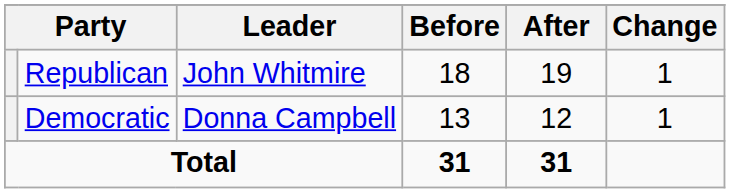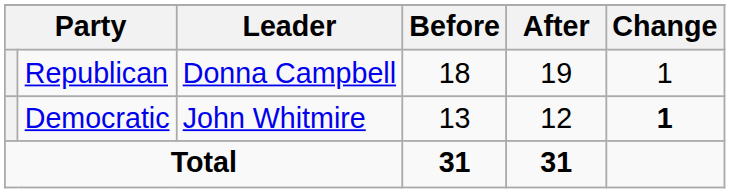(274, 72) John Whitmire -> (289, 72) Donna Campbell
(289, 118) Donna Campbell -> (274, 118) John Whitmire
(665, 118) normal -> (665, 118) bold
